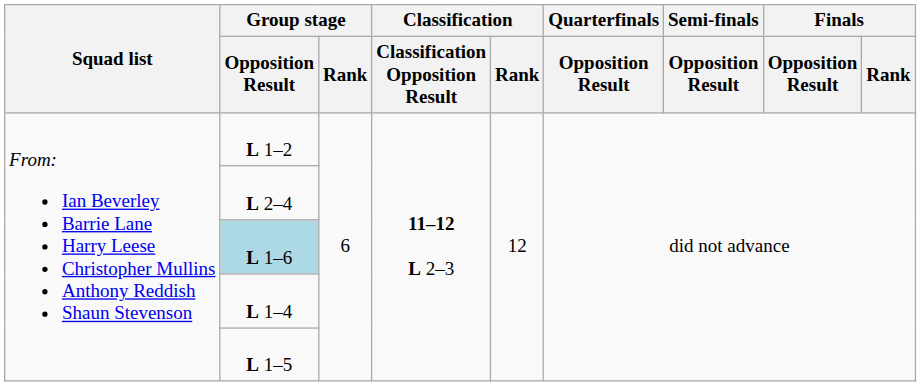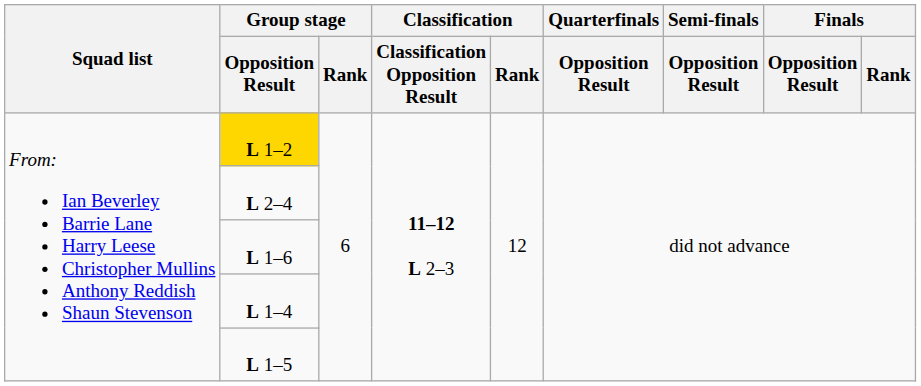(269, 150) no background -> (269, 150) gold background
(269, 258) lightblue background -> (269, 258) no background
